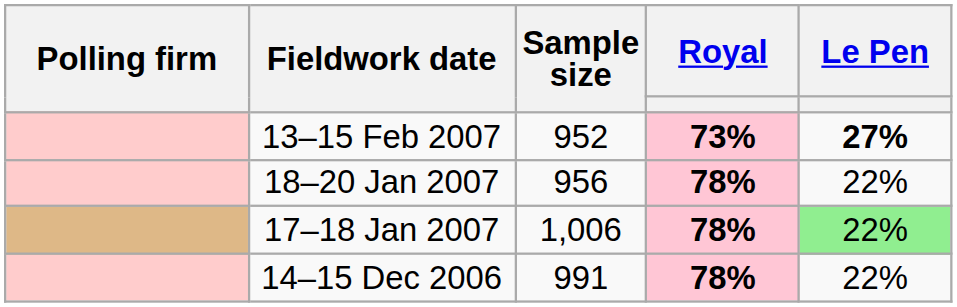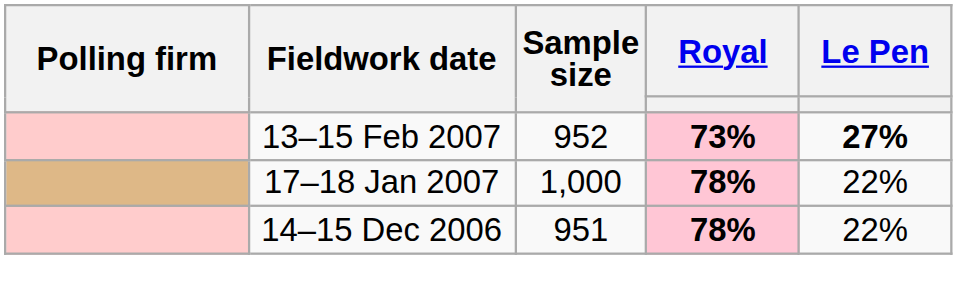- row: (382, 183)
(581, 230) 1,006 -> (581, 183) 1,000
(875, 230) lightgreen background -> (875, 183) no background
(581, 278) 991 -> (581, 230) 951
